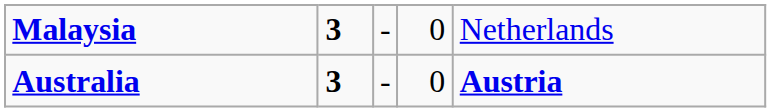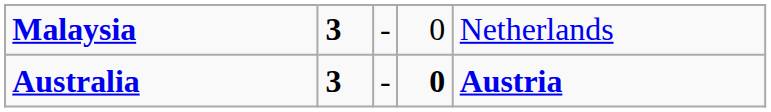(437, 80) normal -> (437, 80) bold
